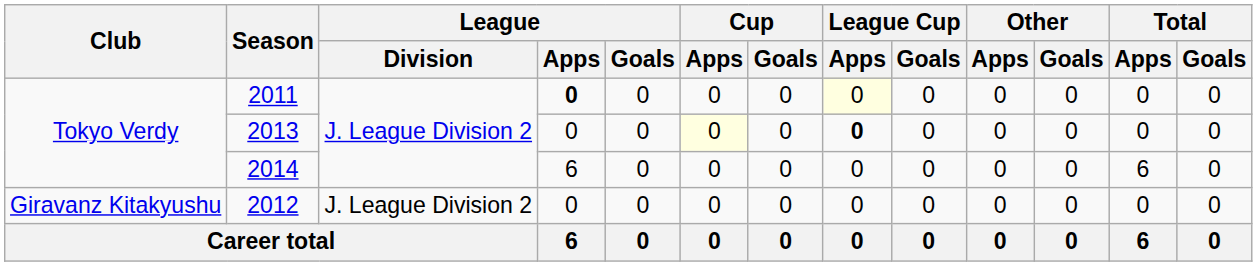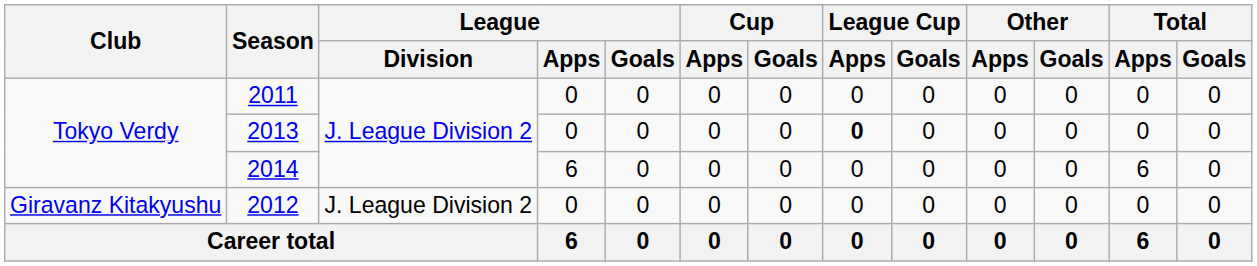(571, 95) bold -> (571, 95) normal
(857, 95) lightyellow background -> (857, 95) no background
(714, 132) lightyellow background -> (714, 132) no background
